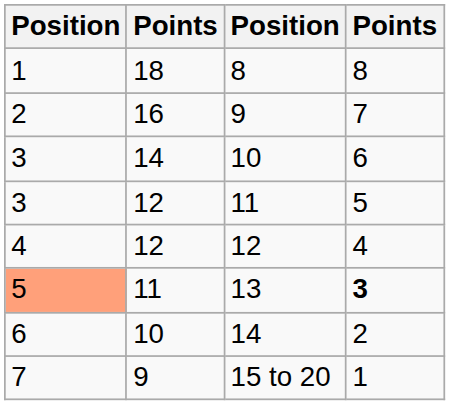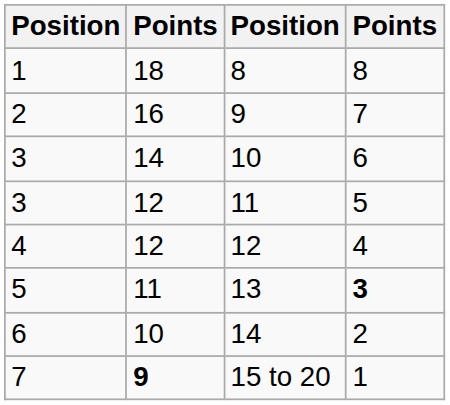(19, 289) lightsalmon background -> (19, 289) no background
(141, 377) normal -> (141, 377) bold
